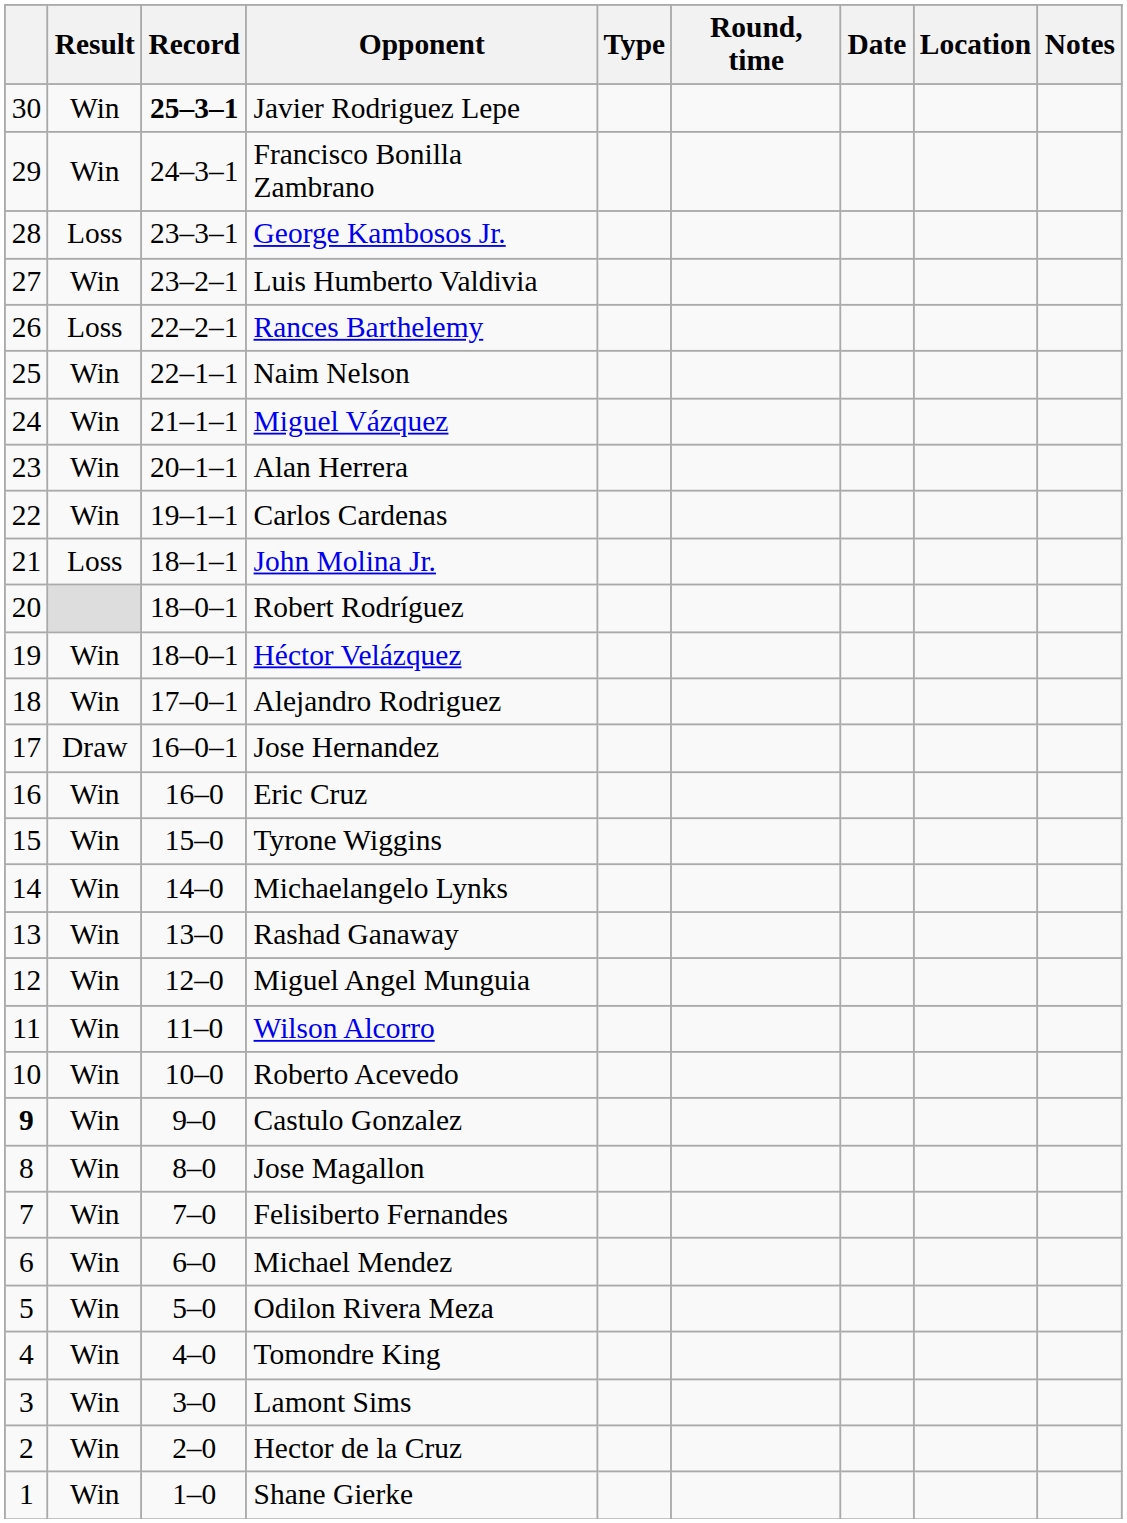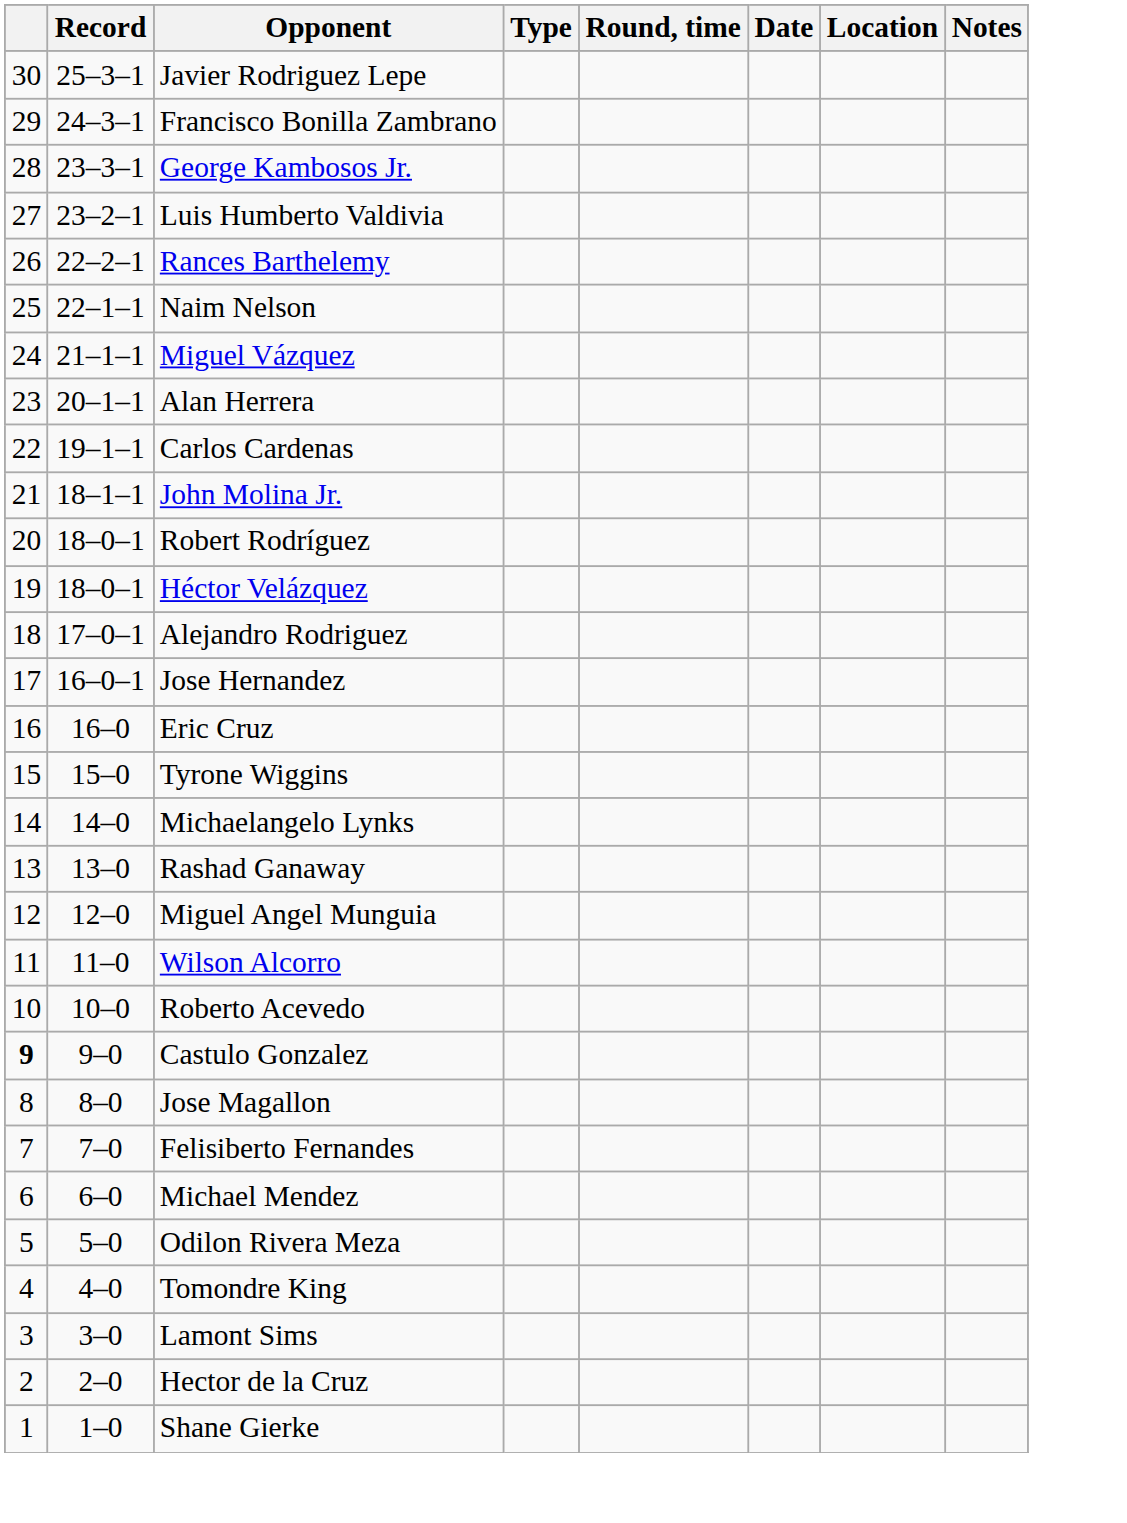- column: (95, 44)
(194, 107) bold -> (100, 74) normal
